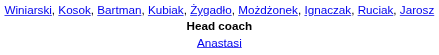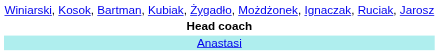(219, 43) no background -> (219, 43) paleturquoise background
